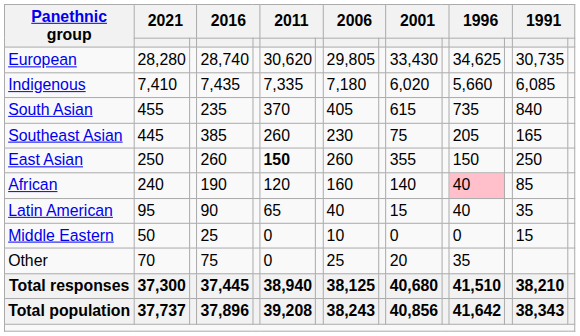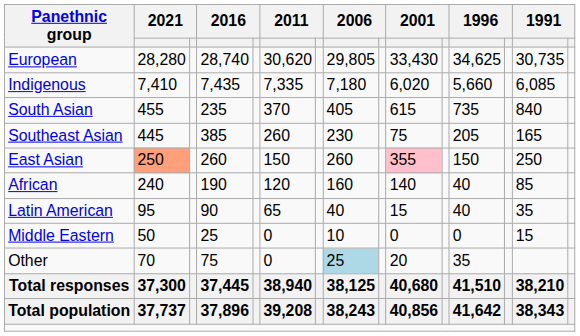(151, 160) no background -> (151, 160) lightsalmon background
(277, 160) bold -> (277, 160) normal
(403, 160) no background -> (403, 160) pink background
(462, 185) pink background -> (462, 185) no background
(335, 260) no background -> (335, 260) lightblue background
